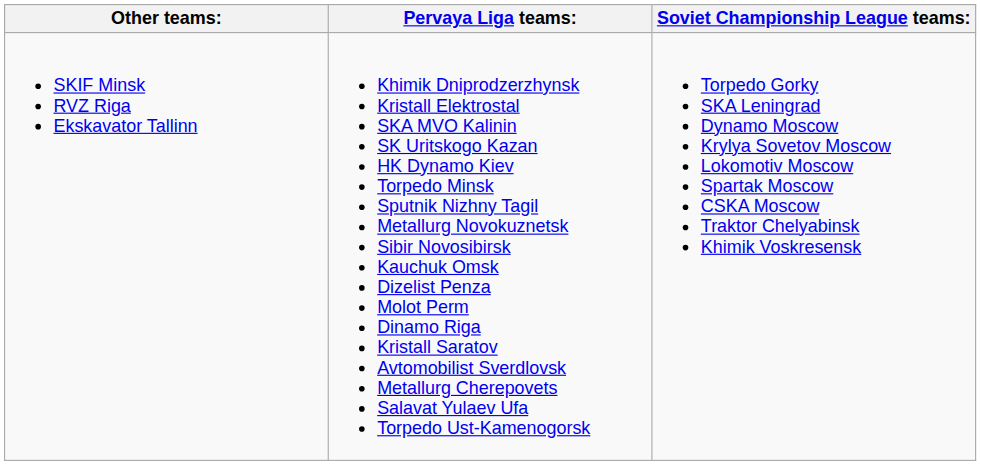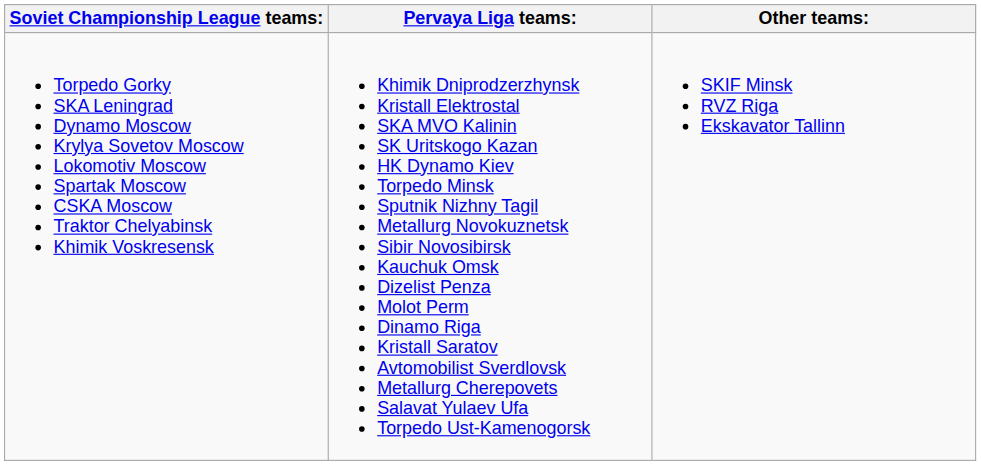columns swapped: (814, 18) <-> (166, 18)
